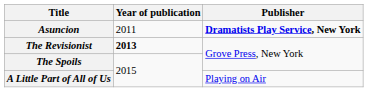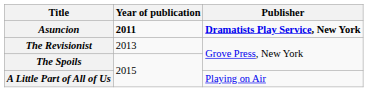(126, 29) normal -> (126, 29) bold
(126, 45) bold -> (126, 45) normal
